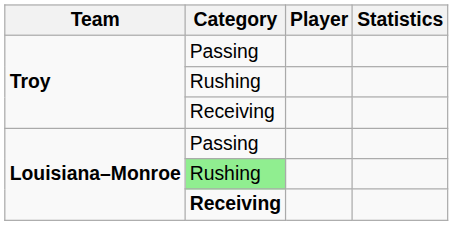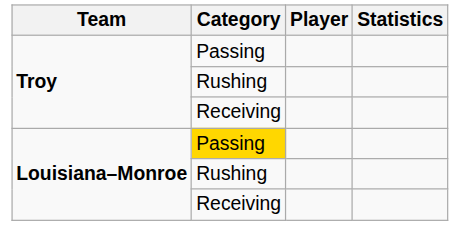(224, 143) no background -> (231, 143) gold background
(225, 173) lightgreen background -> (232, 173) no background
(235, 204) bold -> (239, 204) normal
